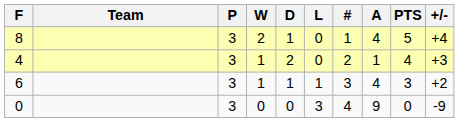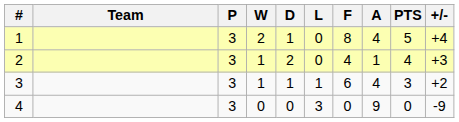columns swapped: (347, 15) <-> (19, 15)
